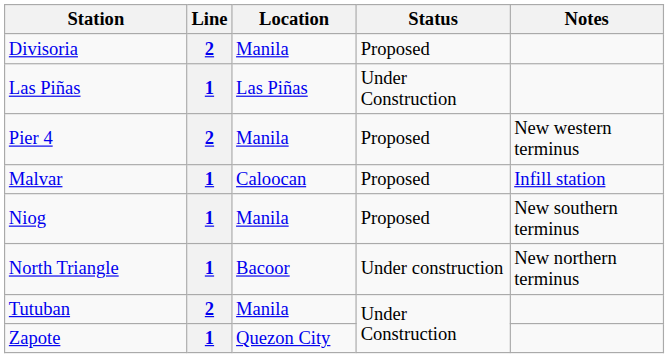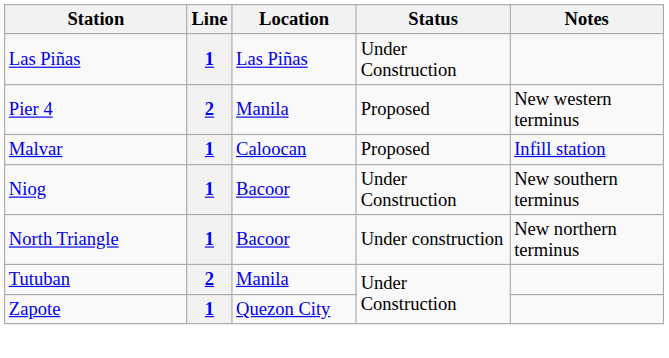- row: (43, 48)
(262, 218) Manila -> (263, 189) Bacoor
(395, 218) Proposed -> (409, 189) Under Construction
